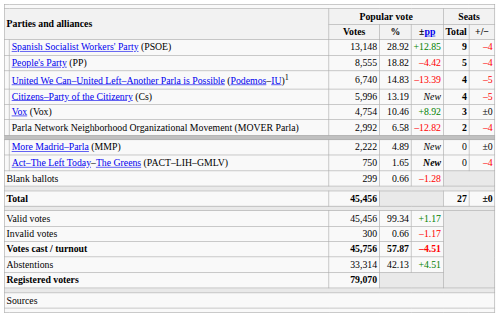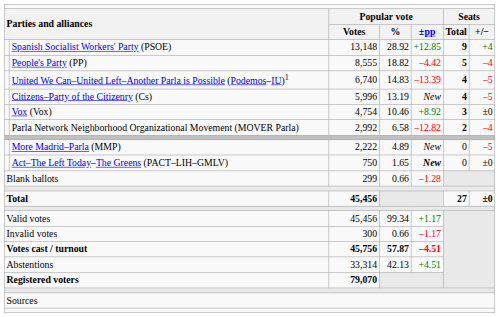(488, 47) –4 -> (487, 47) +4
(488, 147) ±0 -> (488, 147) –5
(488, 163) –4 -> (488, 163) ±0
